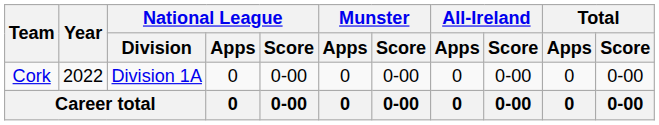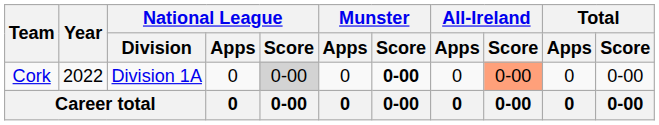(289, 76) no background -> (289, 76) lightgrey background
(401, 76) normal -> (401, 76) bold
(513, 76) no background -> (513, 76) lightsalmon background
